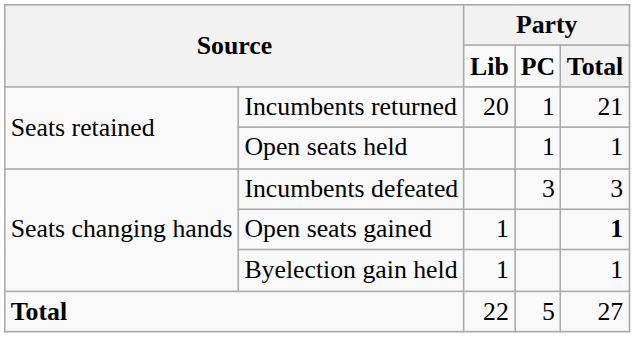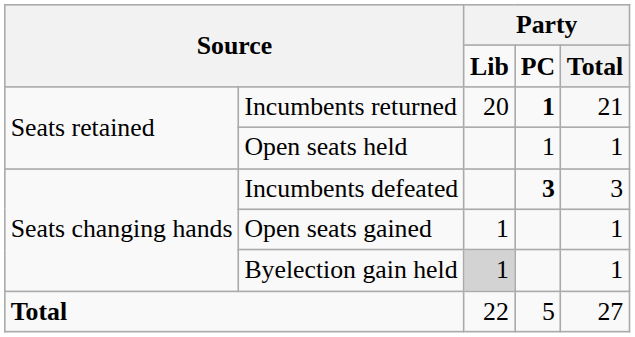(549, 106) normal -> (549, 106) bold
(549, 188) normal -> (549, 188) bold
(617, 229) bold -> (617, 229) normal
(502, 270) no background -> (502, 270) lightgrey background
